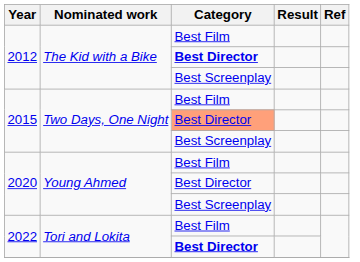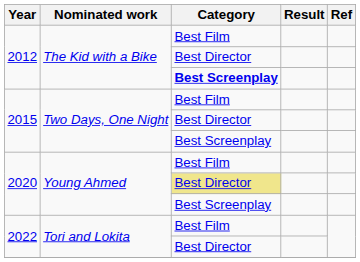(216, 57) bold -> (213, 57) normal
(223, 78) normal -> (226, 78) bold
(213, 120) lightsalmon background -> (213, 120) no background
(213, 183) no background -> (213, 183) khaki background
(216, 246) bold -> (213, 246) normal
